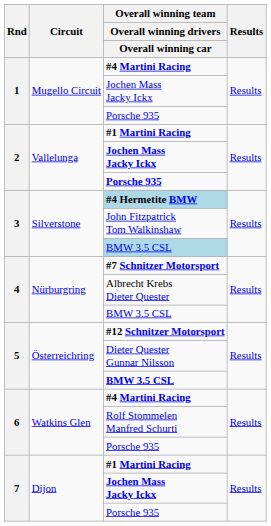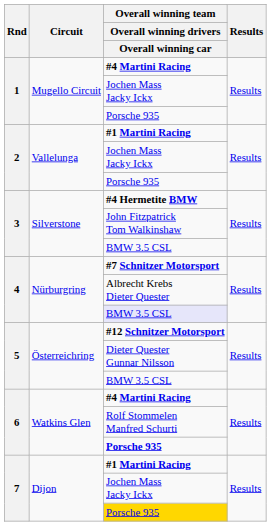(136, 157) bold -> (134, 157) normal
(134, 181) bold -> (133, 181) normal
(152, 199) lightblue background -> (152, 199) no background
(139, 247) lightblue background -> (139, 247) no background
(139, 314) no background -> (139, 314) lavender background
(140, 380) bold -> (139, 380) normal
(133, 446) normal -> (134, 446) bold
(136, 488) bold -> (134, 488) normal
(133, 512) no background -> (133, 512) gold background
